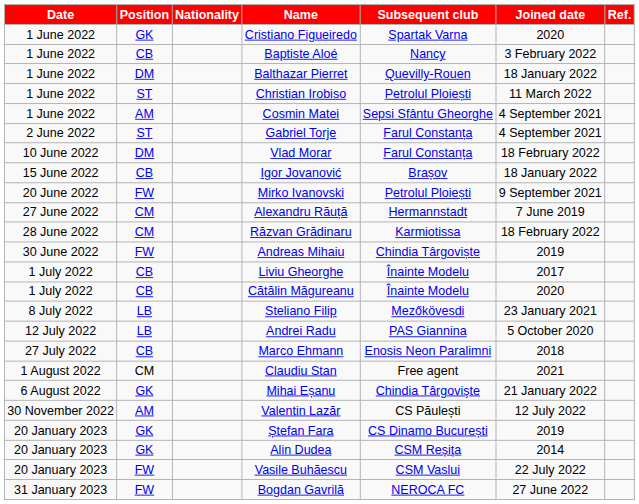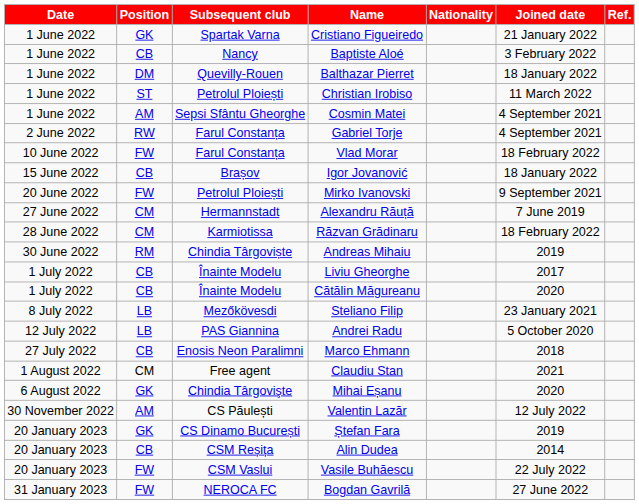columns swapped: (207, 15) <-> (428, 15)
(550, 35) 2020 -> (550, 35) 21 January 2022
(144, 133) ST -> (144, 133) RW
(144, 153) DM -> (144, 153) FW
(144, 252) FW -> (144, 252) RM
(550, 391) 21 January 2022 -> (550, 391) 2020
(144, 450) GK -> (144, 450) CB
